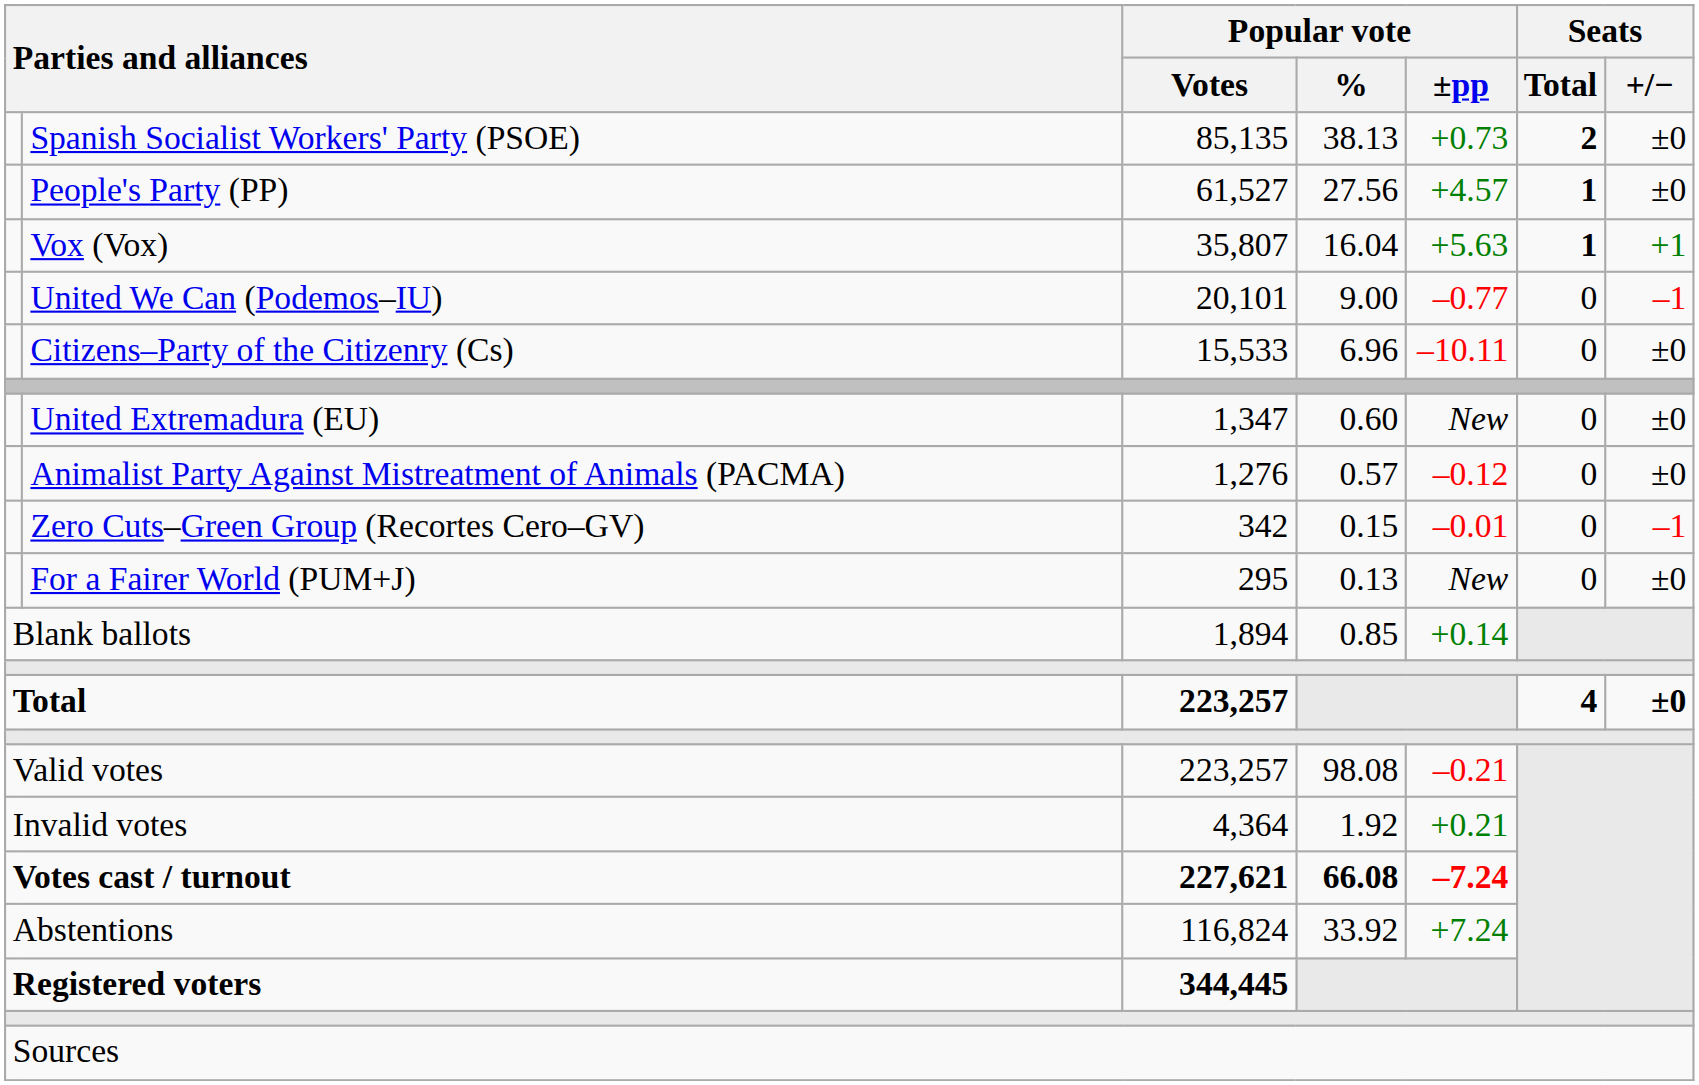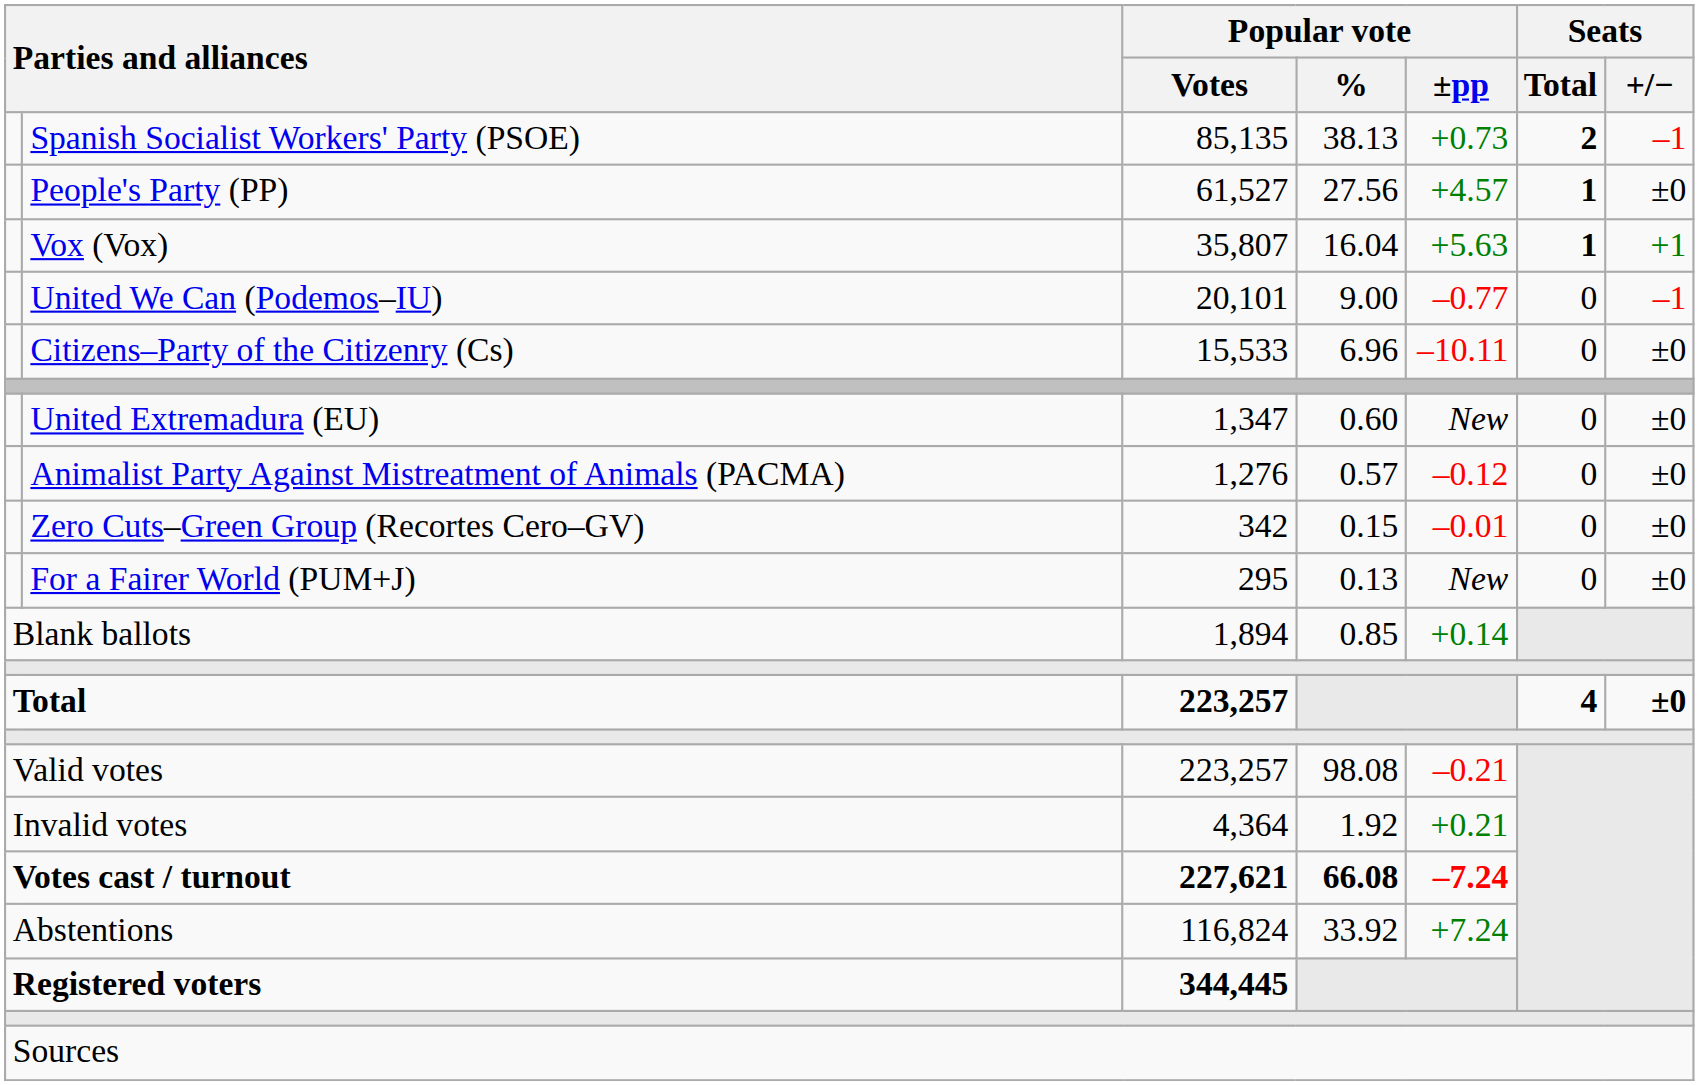(1669, 137) ±0 -> (1669, 137) –1
(1669, 526) –1 -> (1669, 526) ±0
